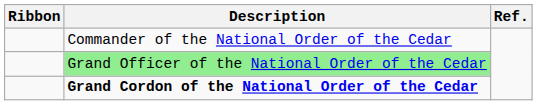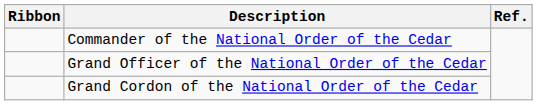(277, 64) lightgreen background -> (277, 64) no background
(273, 88) bold -> (273, 88) normal
